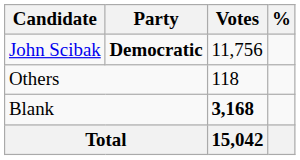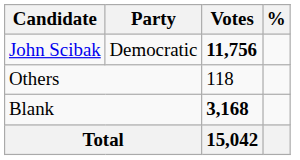(156, 49) bold -> (153, 49) normal
(237, 49) normal -> (232, 49) bold
